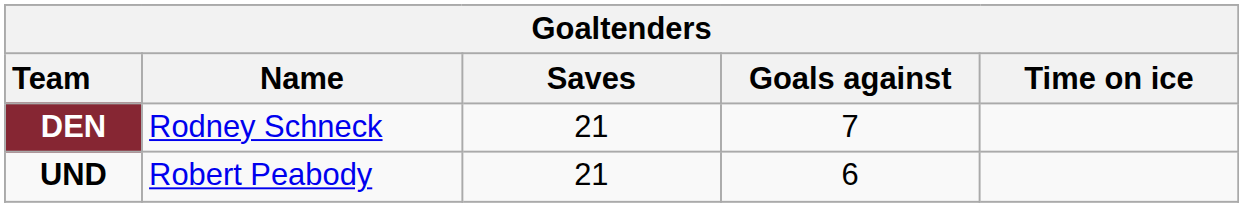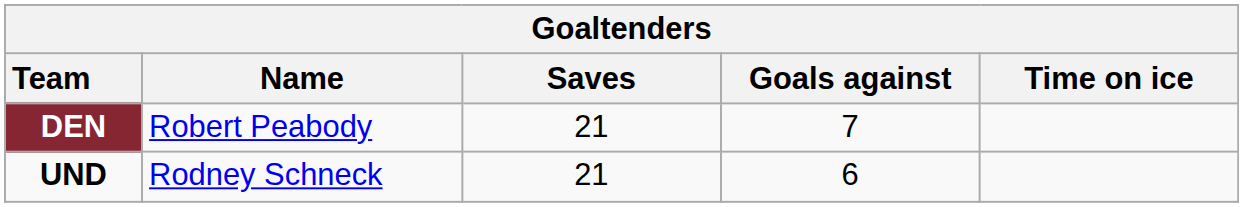(266, 126) Rodney Schneck -> (261, 126) Robert Peabody
(261, 175) Robert Peabody -> (266, 175) Rodney Schneck
